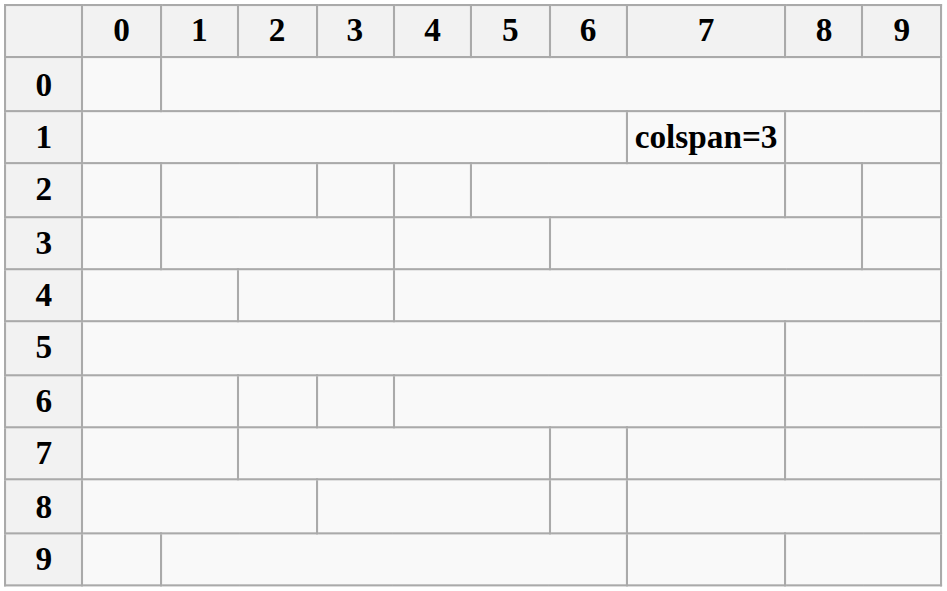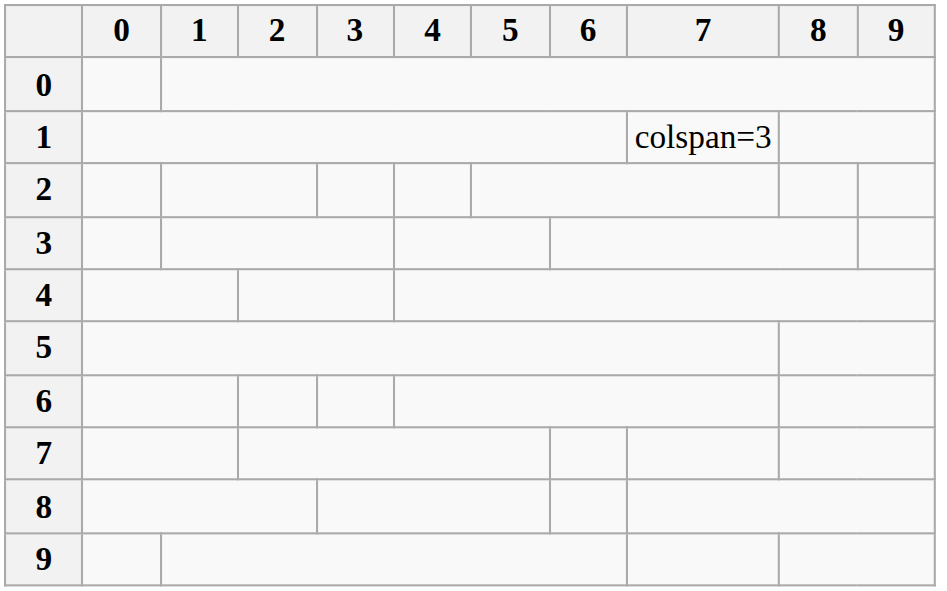(706, 136) bold -> (703, 136) normal
